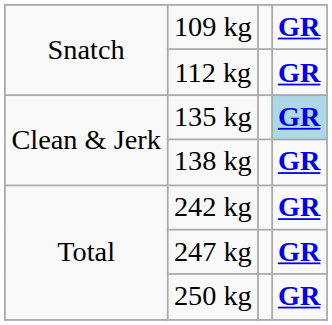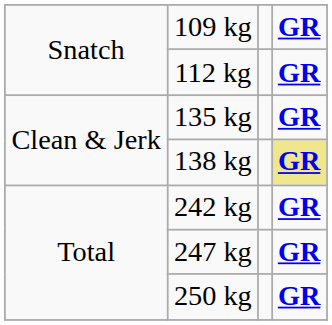(299, 116) lightblue background -> (299, 116) no background
(299, 161) no background -> (299, 161) khaki background
